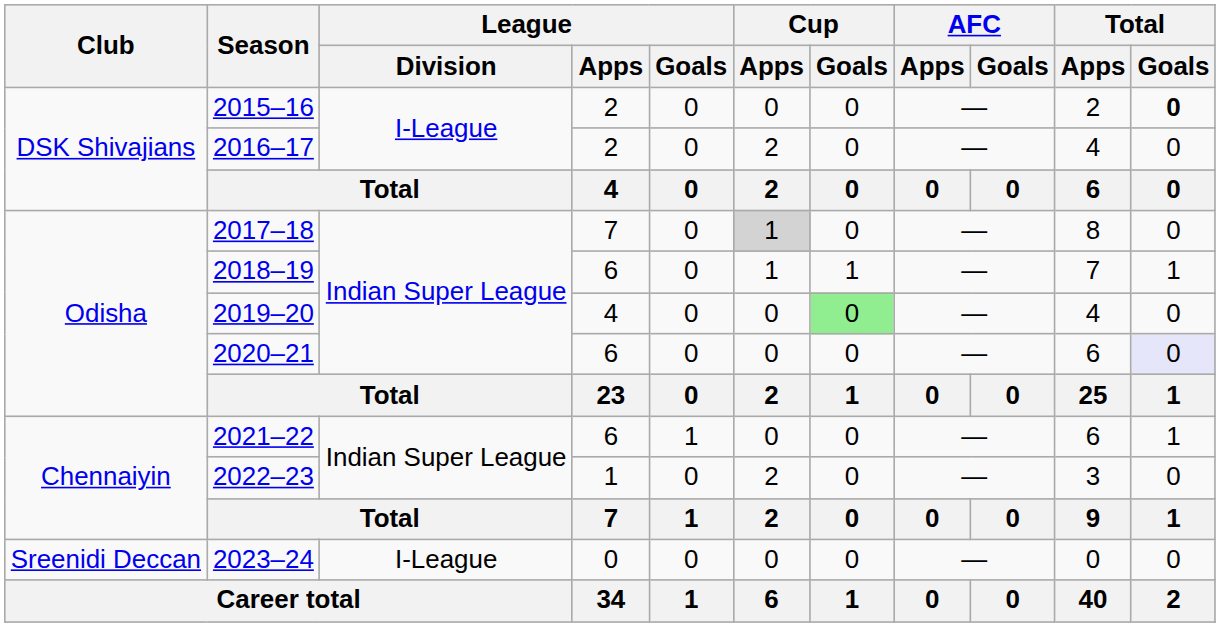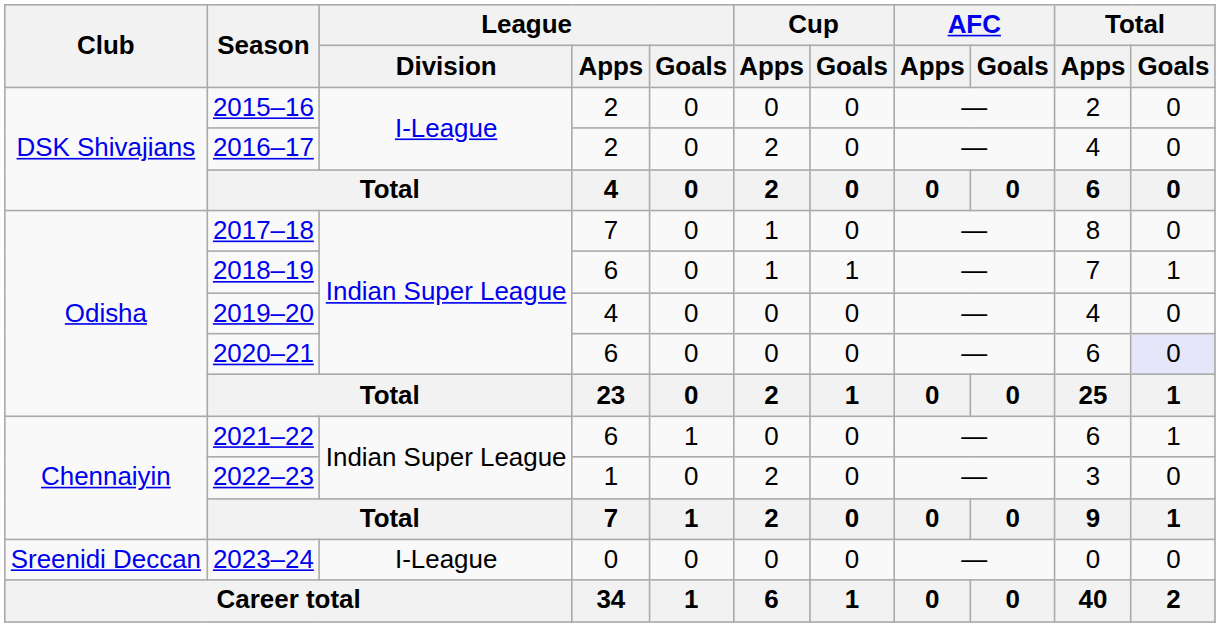(1173, 107) bold -> (1173, 107) normal
(772, 230) lightgrey background -> (772, 230) no background
(852, 312) lightgreen background -> (852, 312) no background
